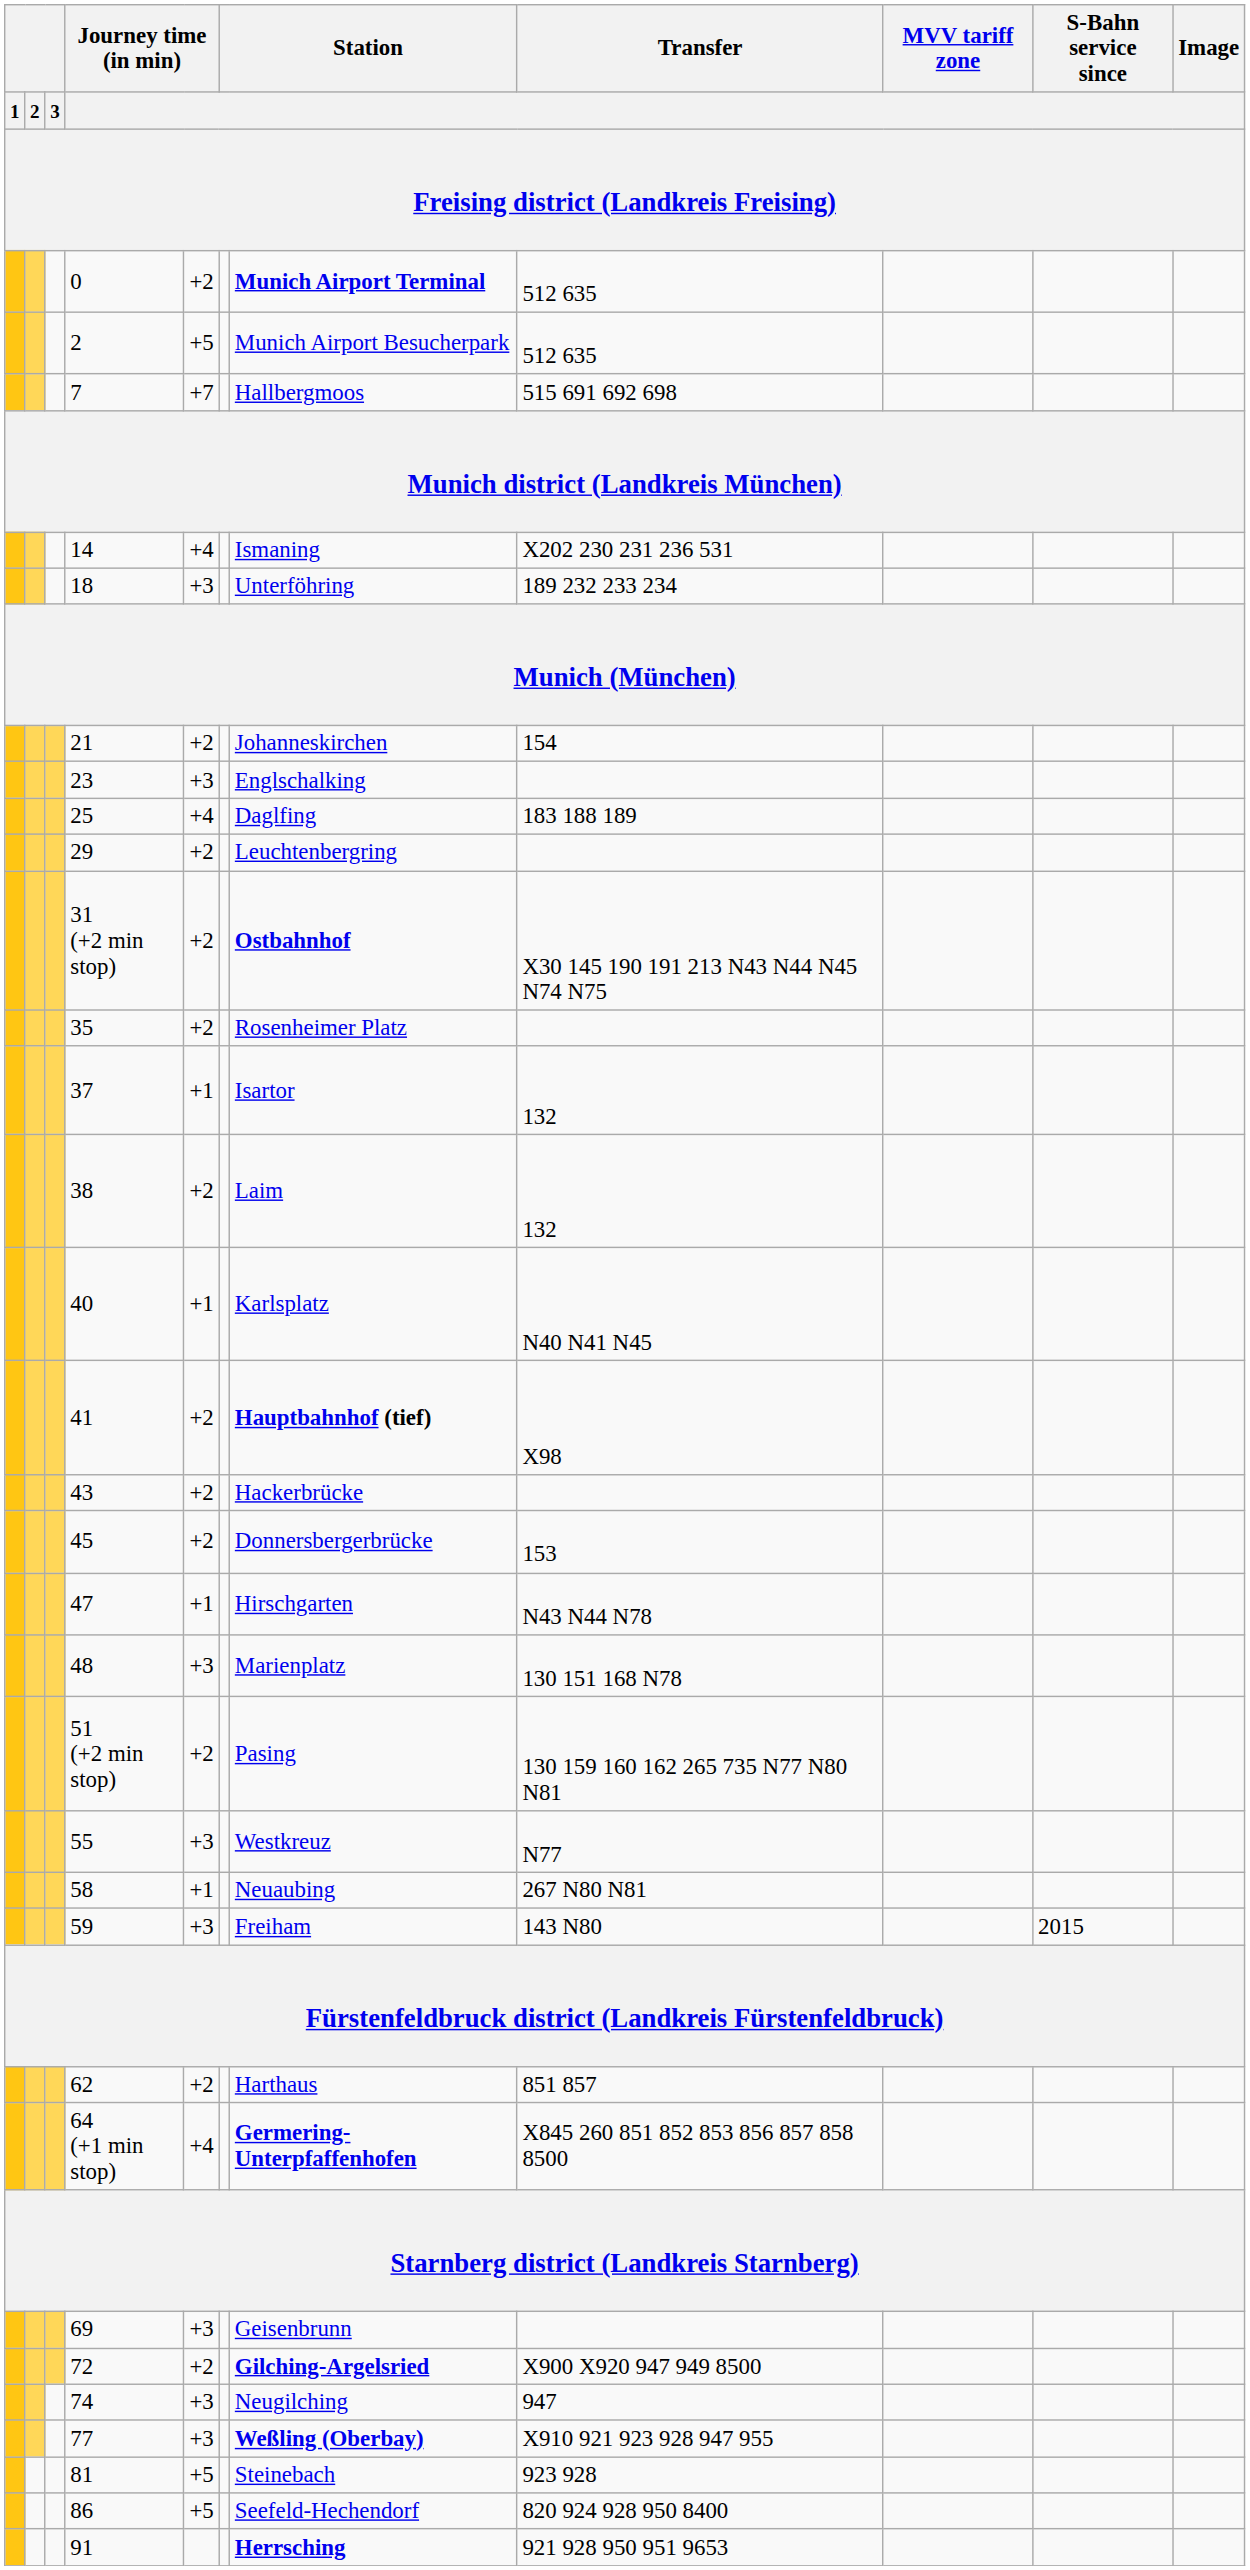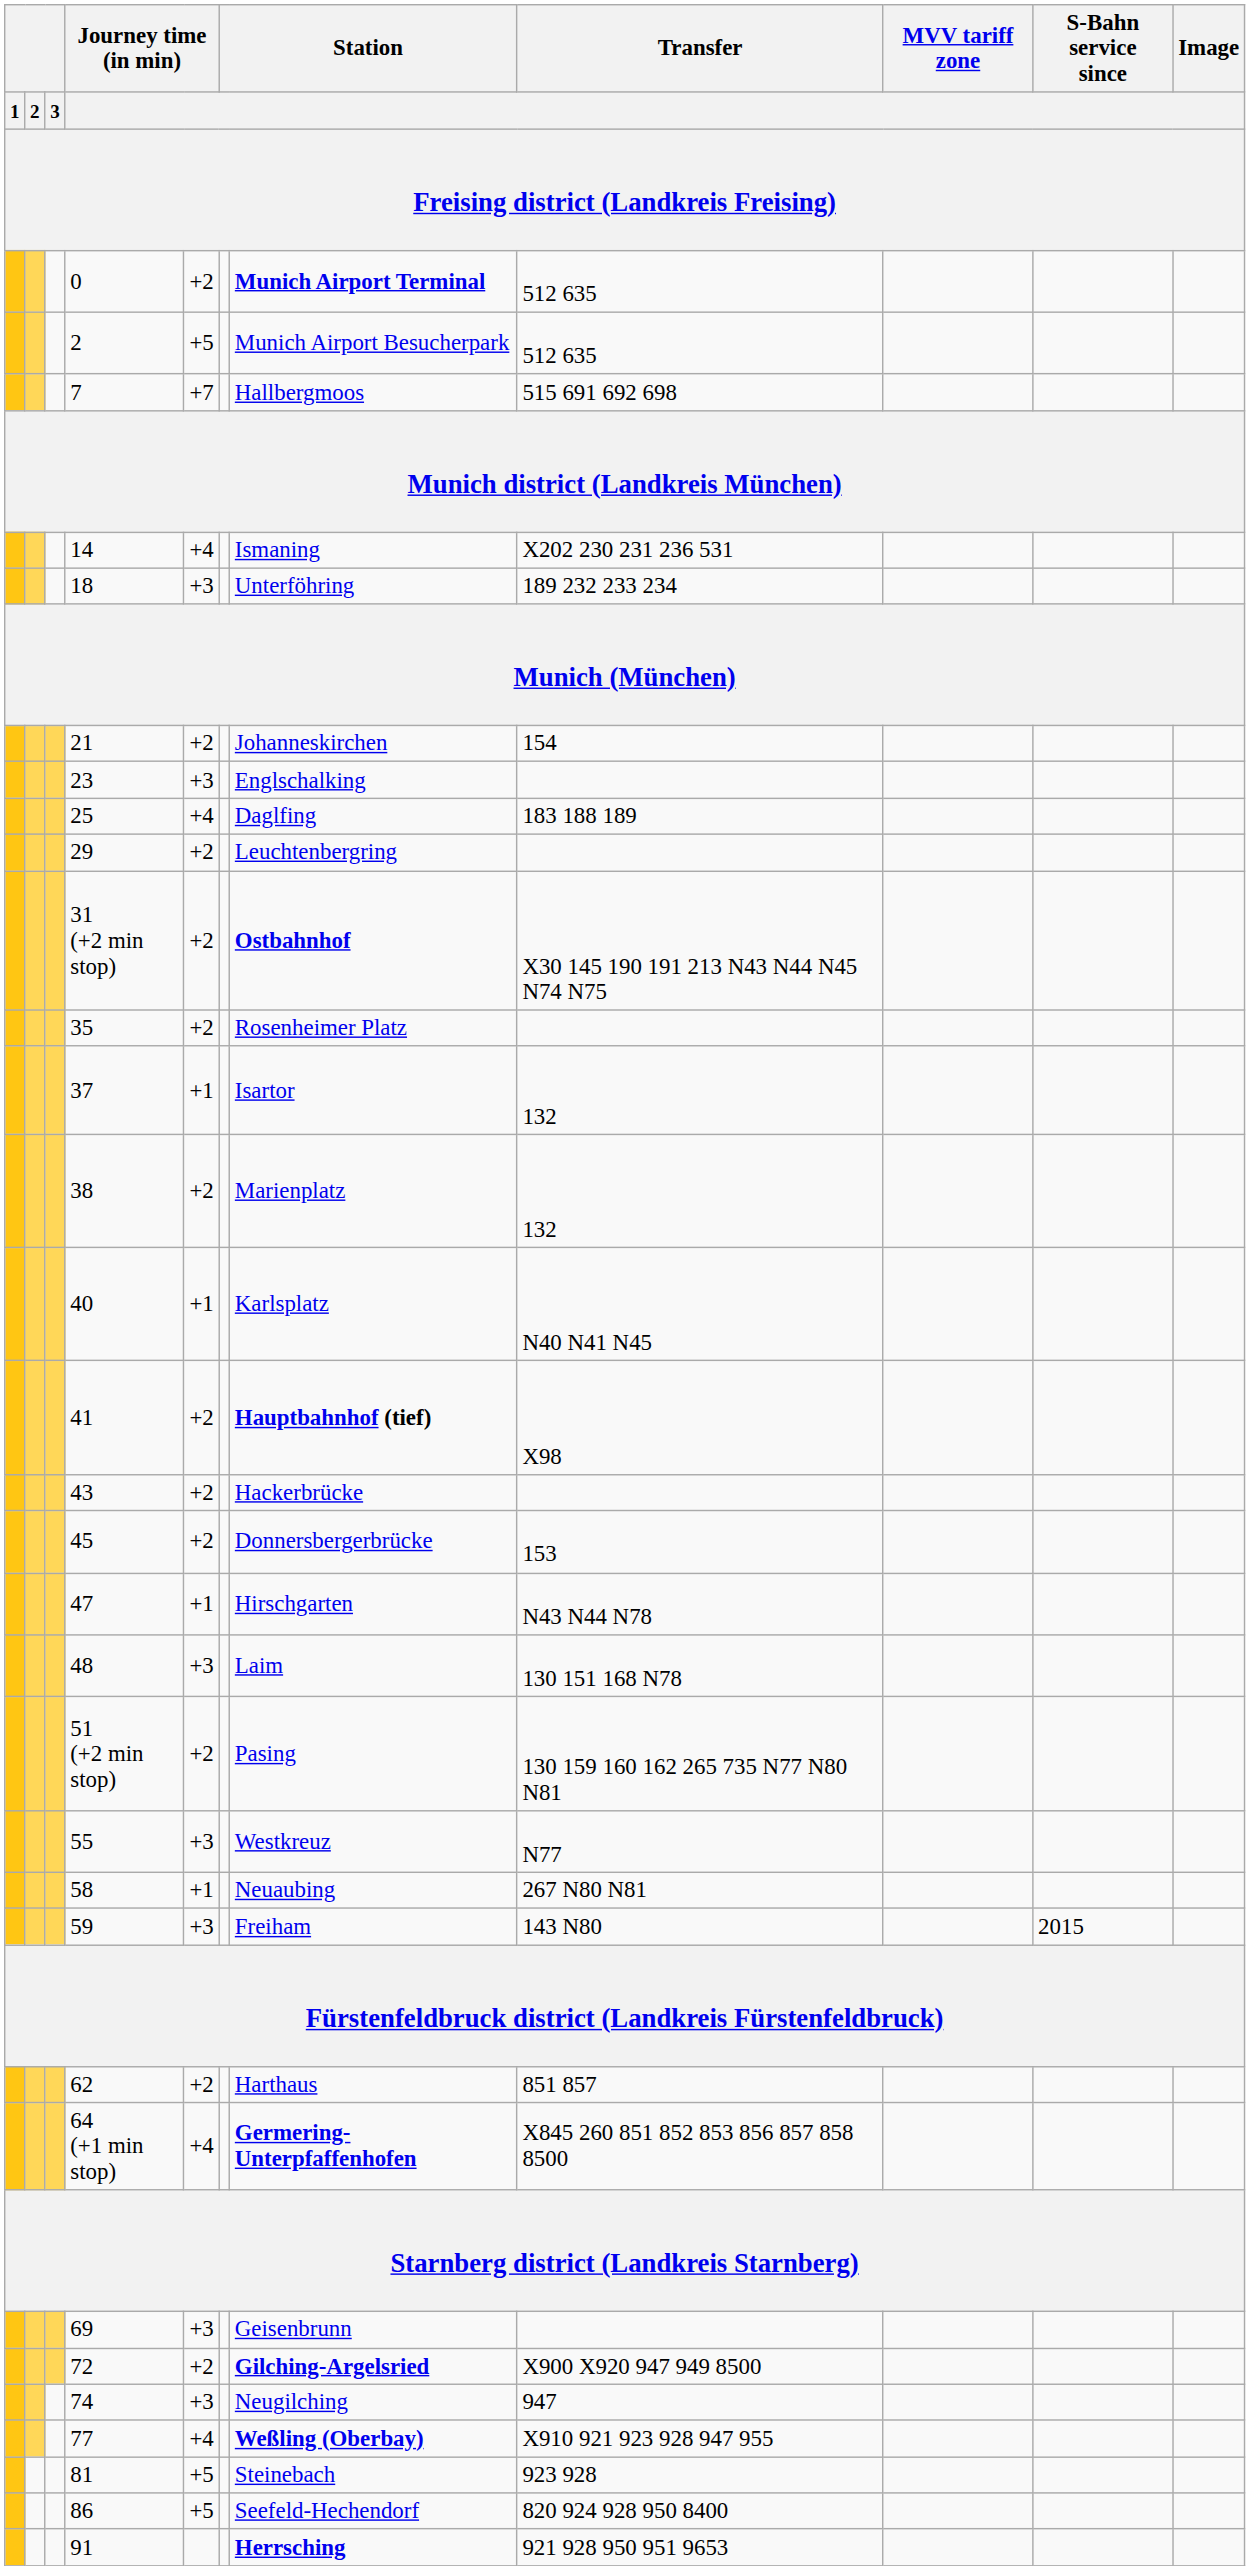(259, 1190) Laim -> (290, 1190) Marienplatz
(290, 1665) Marienplatz -> (259, 1665) Laim
(202, 2438) +3 -> (202, 2438) +4
